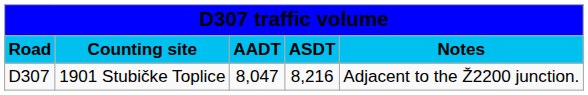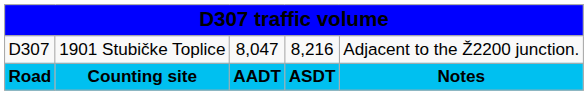rows swapped: (30, 49) <-> (29, 76)
